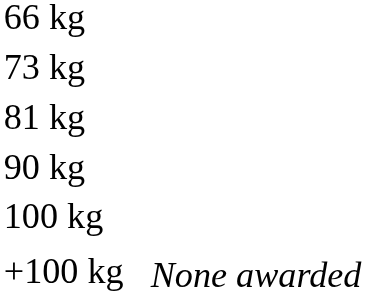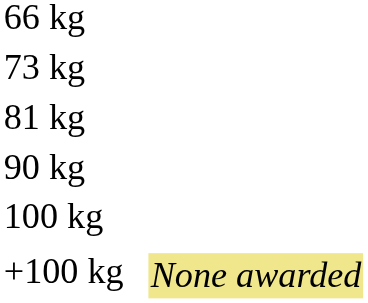(256, 275) no background -> (256, 275) khaki background
